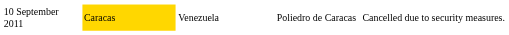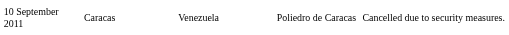(100, 17) gold background -> (100, 17) no background
